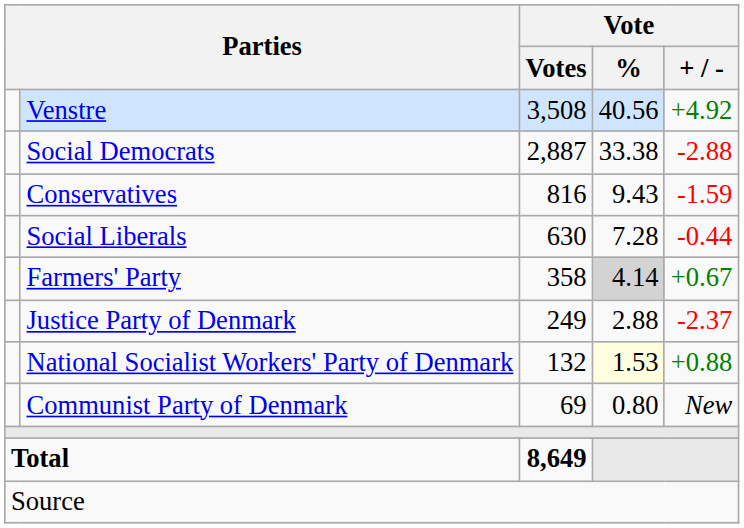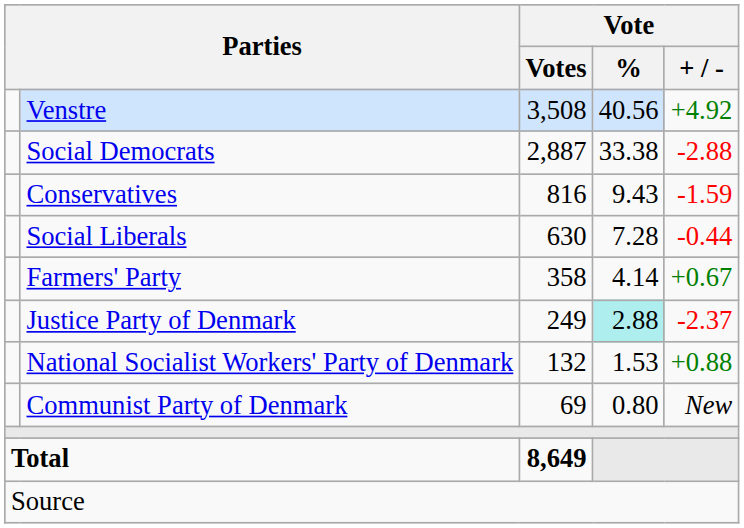(635, 278) lightgrey background -> (635, 278) no background
(635, 320) no background -> (635, 320) paleturquoise background
(635, 362) lightyellow background -> (635, 362) no background
